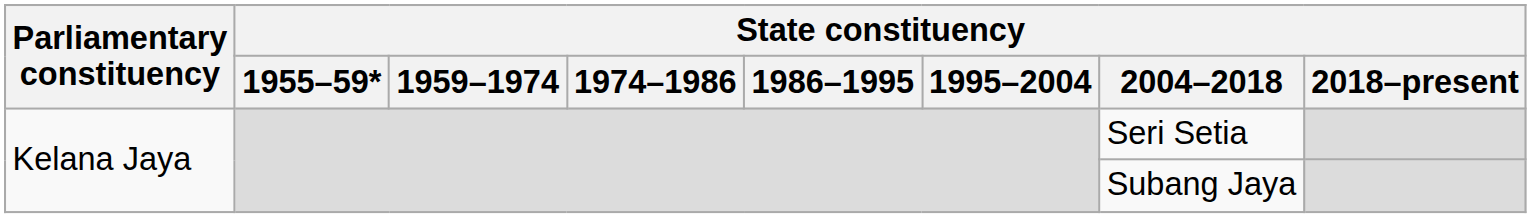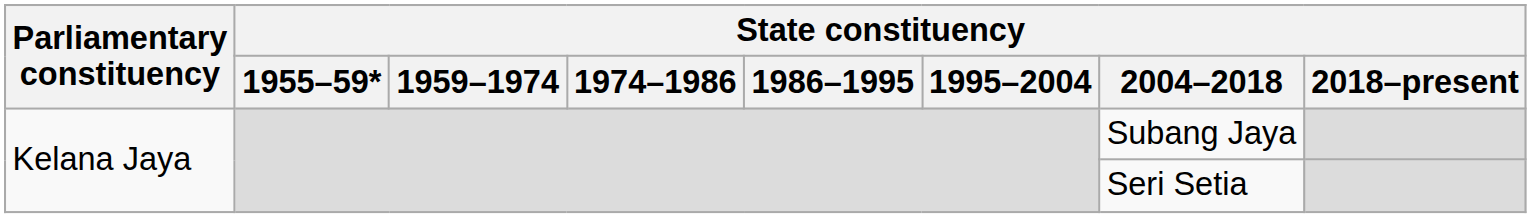(1177, 133) Seri Setia -> (1201, 133) Subang Jaya
(1201, 184) Subang Jaya -> (1177, 184) Seri Setia
